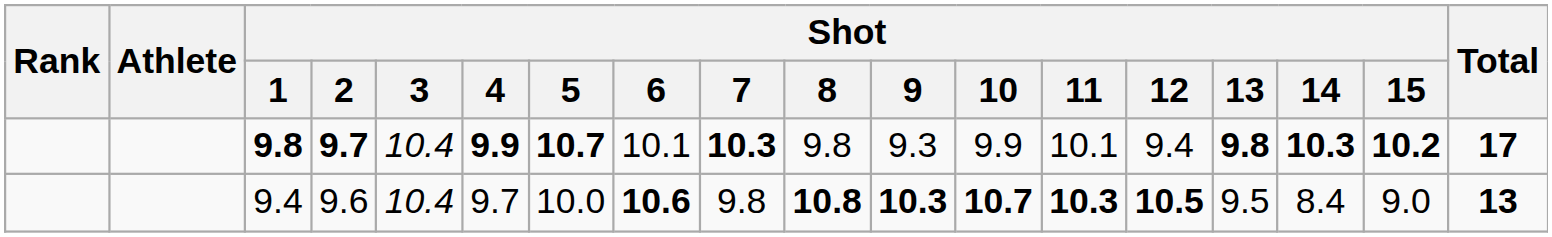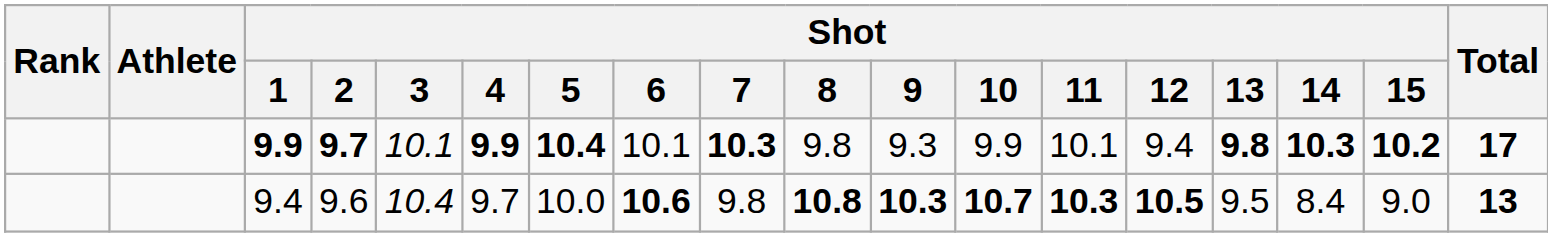(278, 145) 9.8 -> (278, 145) 9.9
(419, 145) 10.4 -> (419, 145) 10.1
(571, 145) 10.7 -> (571, 145) 10.4
